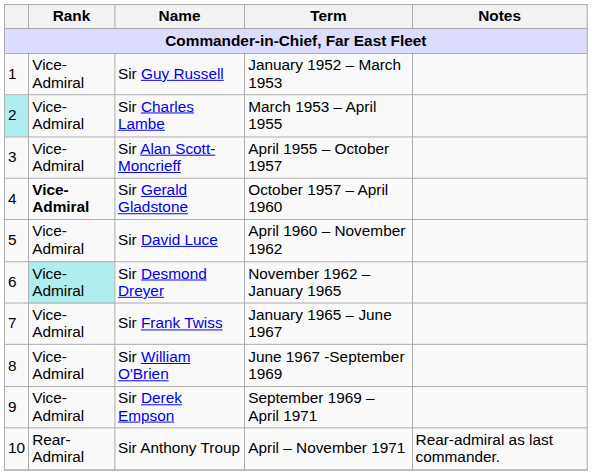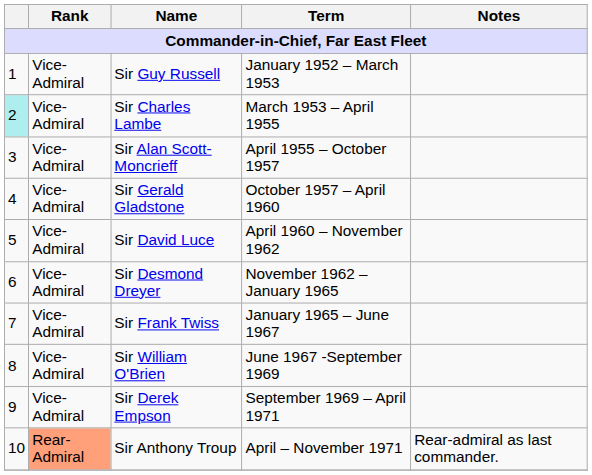(61, 198) bold -> (58, 198) normal
(58, 282) paleturquoise background -> (58, 282) no background
(58, 448) no background -> (58, 448) lightsalmon background
